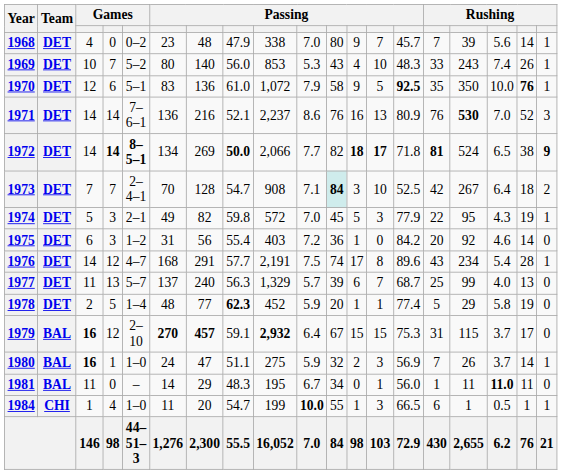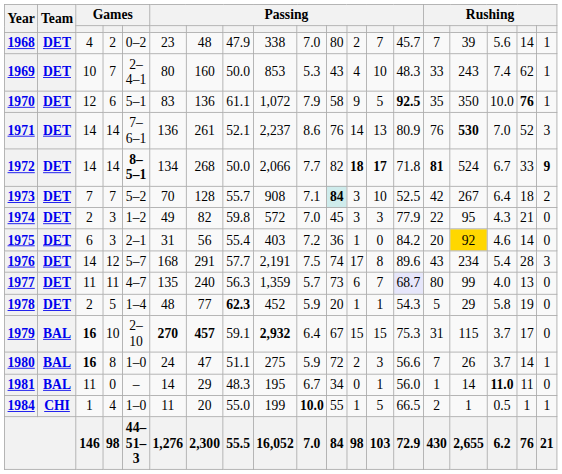(113, 43) 0 -> (113, 43) 2
(357, 43) 9 -> (357, 43) 2
(136, 64) 5–2 -> (136, 72) 2–4–1
(205, 64) 140 -> (205, 72) 160
(238, 64) 56.0 -> (238, 72) 50.0
(527, 64) 26 -> (527, 72) 62
(238, 86) 61.0 -> (238, 101) 61.1
(205, 115) 216 -> (205, 130) 261
(357, 115) 16 -> (357, 130) 14
(113, 152) bold -> (113, 167) normal
(205, 152) 269 -> (205, 167) 268
(238, 152) bold -> (238, 167) normal
(502, 152) 6.5 -> (502, 167) 6.7
(527, 152) 38 -> (527, 167) 33
(136, 189) 2–4–1 -> (136, 196) 5–2
(238, 189) 54.7 -> (238, 196) 55.7
(89, 218) 5 -> (89, 218) 2
(136, 218) 2–1 -> (136, 218) 1–2
(357, 218) 5 -> (357, 218) 3
(527, 218) 19 -> (527, 218) 21
(547, 218) 1 -> (547, 218) 0
(136, 240) 1–2 -> (136, 240) 2–1
(468, 240) no background -> (468, 240) gold background
(136, 261) 4–7 -> (136, 261) 5–7
(547, 261) 1 -> (547, 261) 3
(113, 283) 13 -> (113, 283) 11
(136, 283) 5–7 -> (136, 283) 4–7
(168, 283) 137 -> (168, 283) 135
(275, 283) 1,329 -> (275, 283) 1,359
(337, 283) 39 -> (337, 283) 73
(408, 283) no background -> (408, 283) lavender background
(437, 283) 25 -> (437, 283) 80
(408, 304) 77.4 -> (408, 304) 54.3
(113, 333) 12 -> (113, 333) 10
(113, 363) 1 -> (113, 363) 8
(337, 363) 32 -> (337, 363) 72
(408, 363) 56.9 -> (408, 363) 56.6
(468, 384) 11 -> (468, 384) 14
(238, 406) 54.7 -> (238, 406) 55.0
(380, 406) 3 -> (380, 406) 5
(437, 406) 6 -> (437, 406) 2
